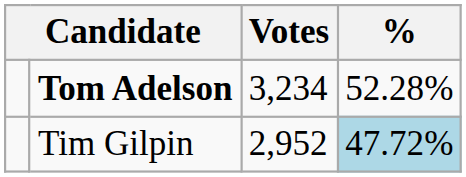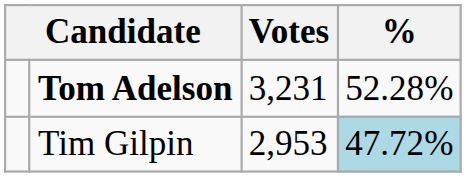(288, 87) 3,234 -> (288, 87) 3,231
(288, 143) 2,952 -> (288, 143) 2,953
